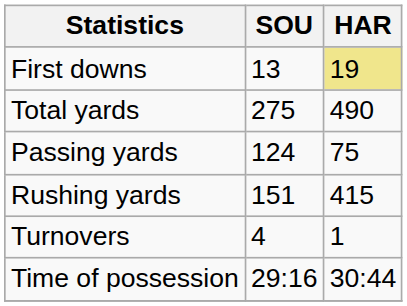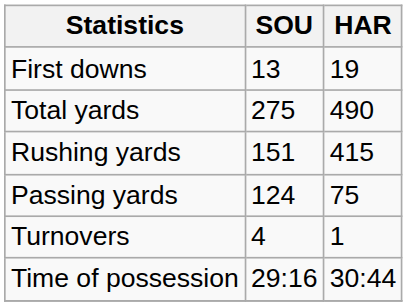(345, 68) khaki background -> (345, 68) no background
rows swapped: (96, 194) <-> (94, 152)
